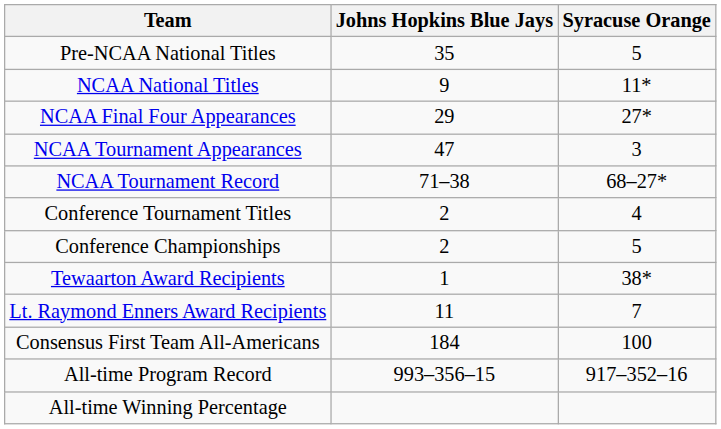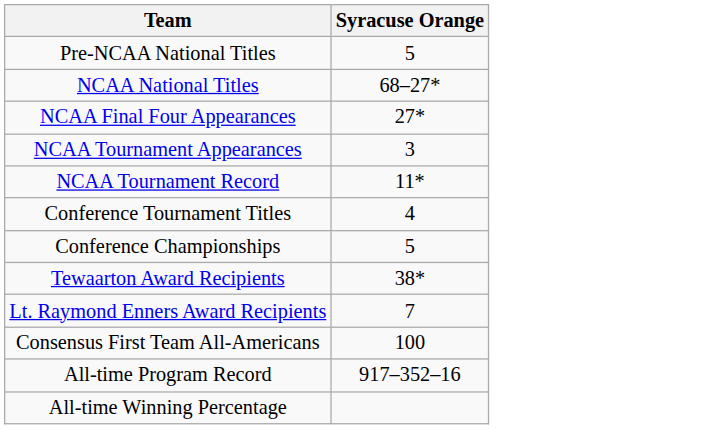- column: (444, 20)
(637, 85) 11* -> (410, 85) 68–27*
(637, 181) 68–27* -> (410, 181) 11*
